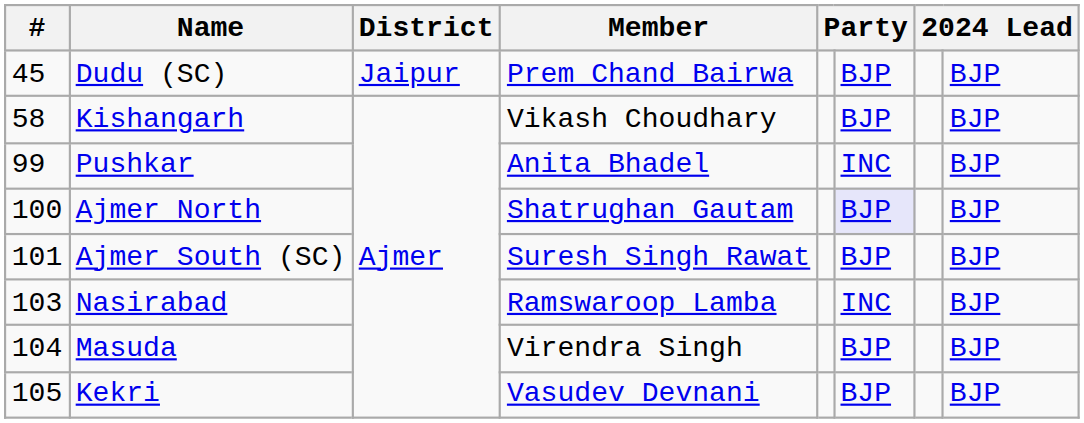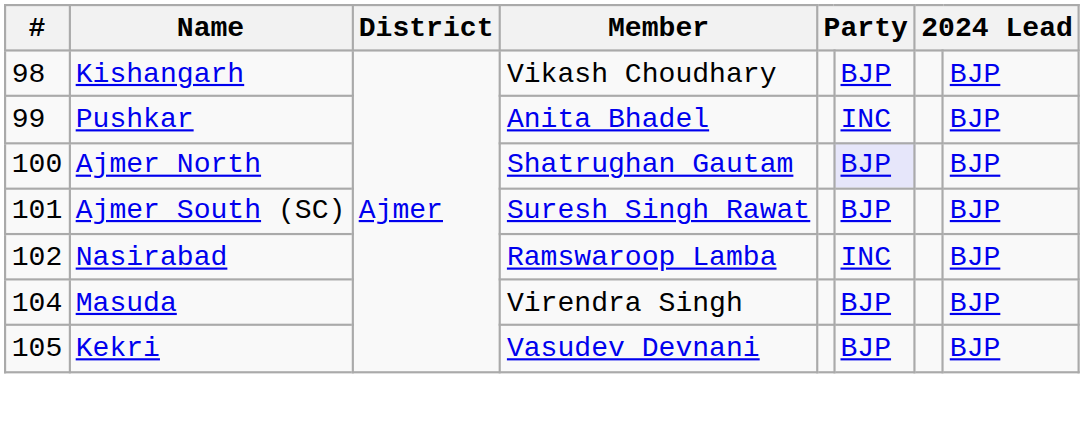- row: (152, 74)
(29, 119) 58 -> (29, 74) 98
(37, 303) 103 -> (37, 257) 102
